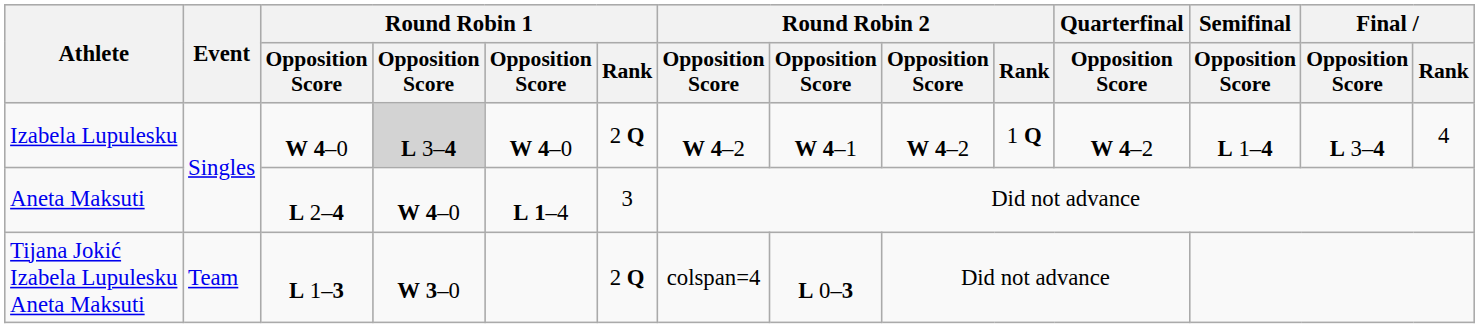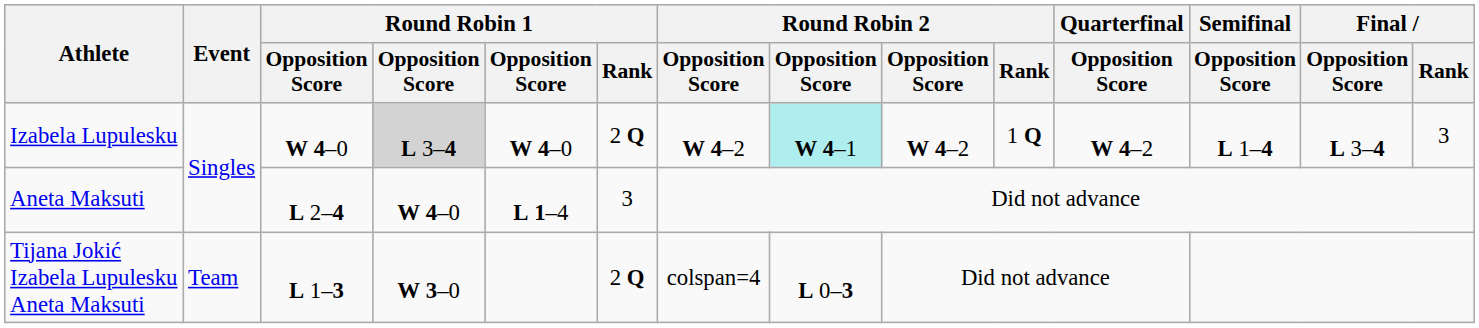(826, 148) no background -> (826, 148) paleturquoise background
(1444, 135) 4 -> (1444, 135) 3
